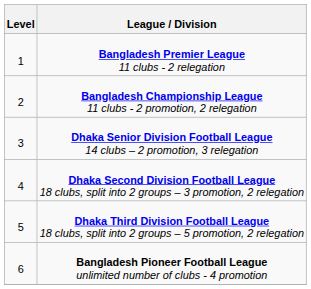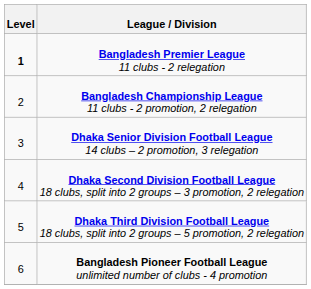(21, 60) normal -> (21, 60) bold
